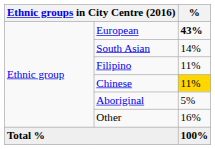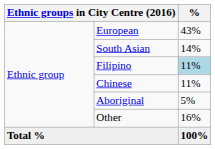(192, 30) bold -> (191, 30) normal
(190, 65) no background -> (190, 65) lightblue background
(190, 83) gold background -> (190, 83) no background
